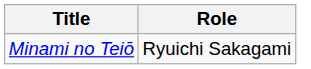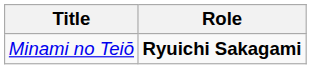(217, 48) normal -> (222, 48) bold
